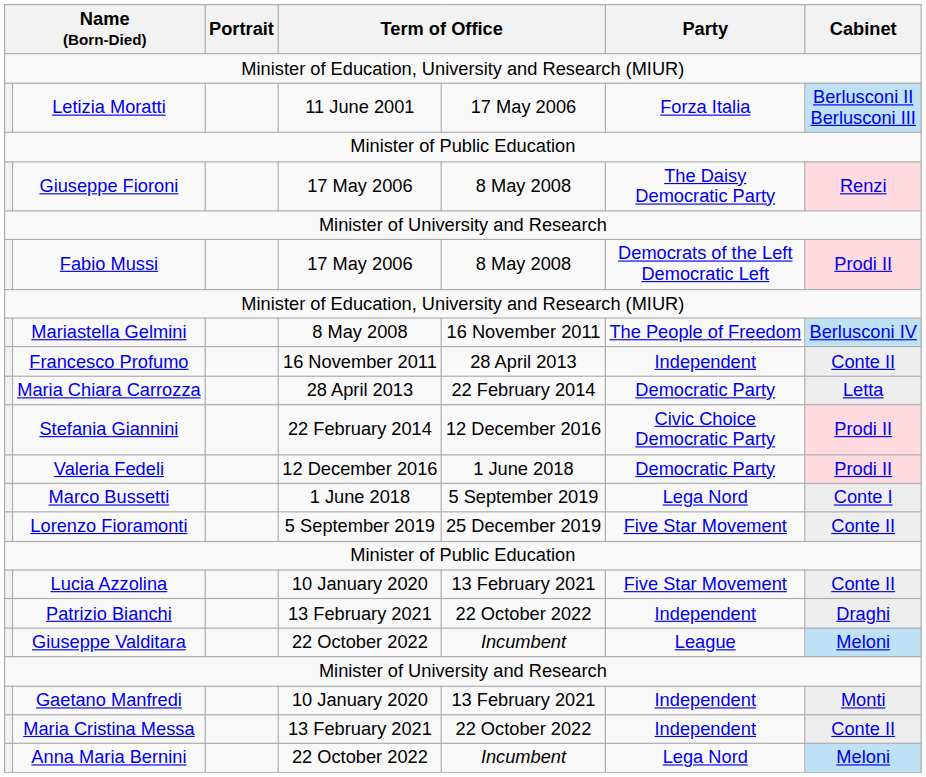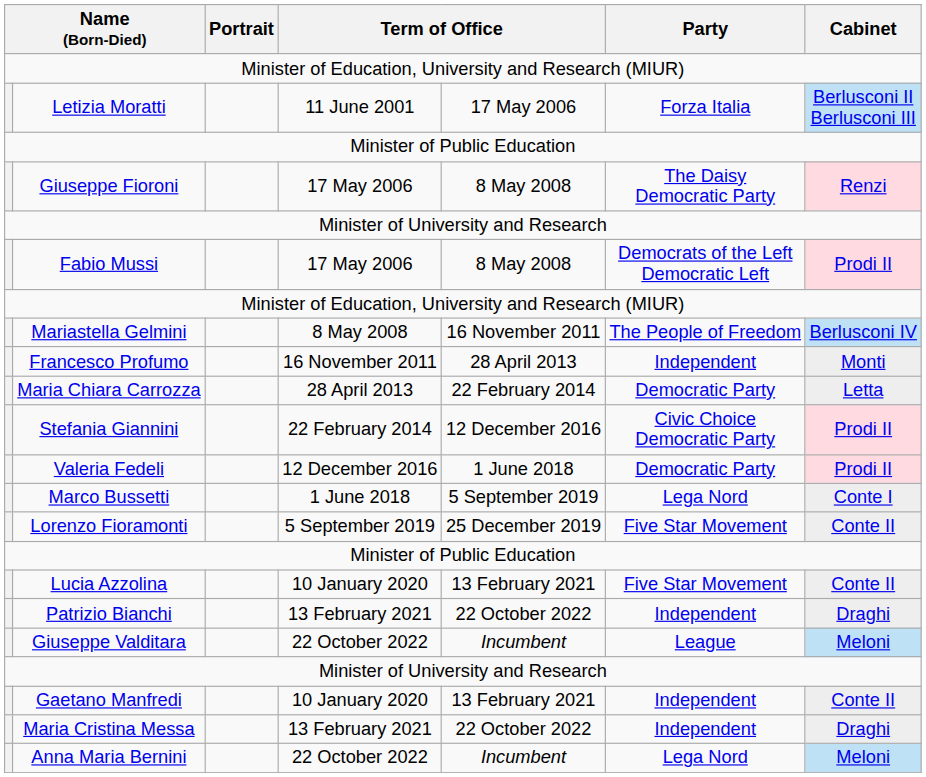(863, 361) Conte II -> (863, 361) Monti
(863, 700) Monti -> (863, 700) Conte II
(863, 729) Conte II -> (863, 729) Draghi
